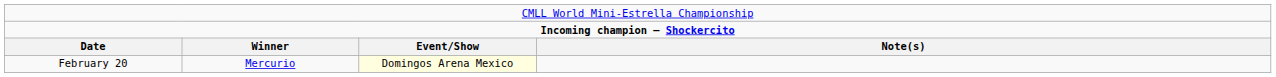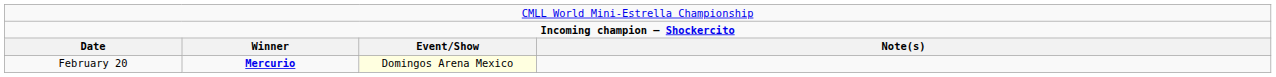(270, 64) normal -> (270, 64) bold
